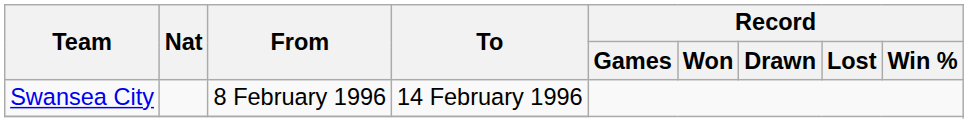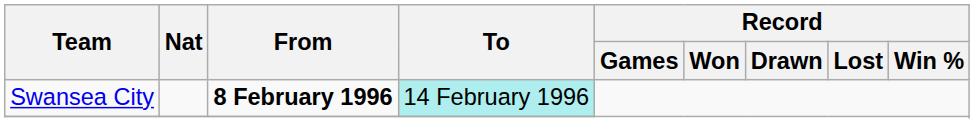(300, 97) normal -> (303, 97) bold
(490, 97) no background -> (496, 97) paleturquoise background
